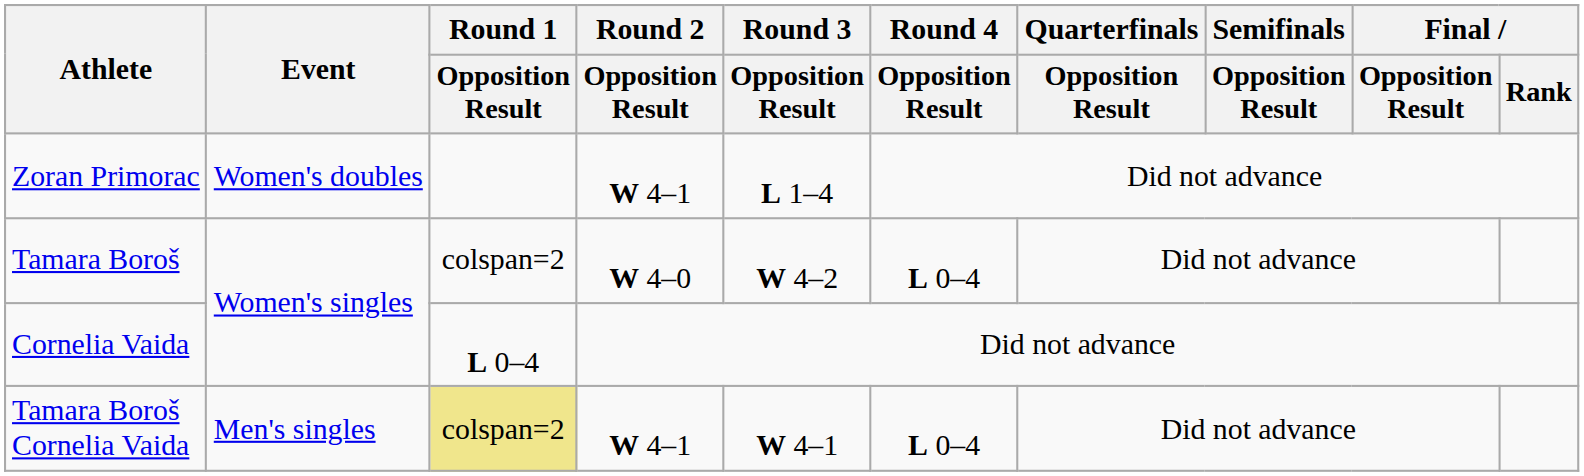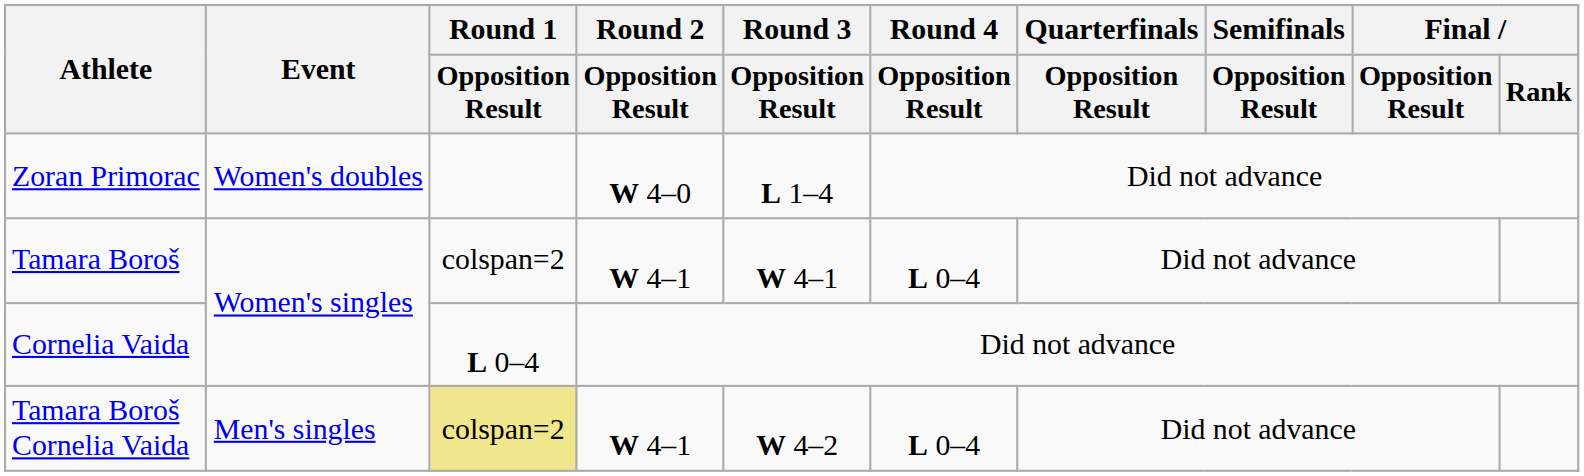(650, 193) W 4–1 -> (650, 193) W 4–0
(650, 277) W 4–0 -> (650, 277) W 4–1
(797, 277) W 4–2 -> (797, 277) W 4–1
(797, 446) W 4–1 -> (797, 446) W 4–2
